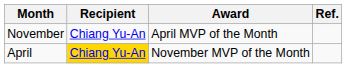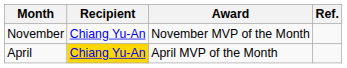(214, 33) April MVP of the Month -> (231, 33) November MVP of the Month
(231, 53) November MVP of the Month -> (214, 53) April MVP of the Month
